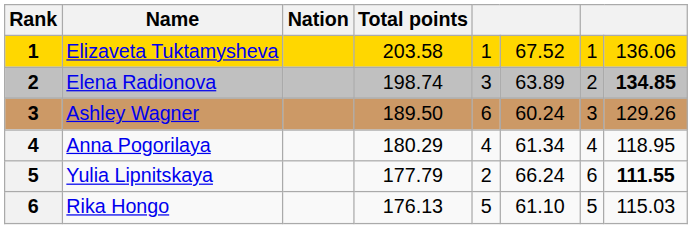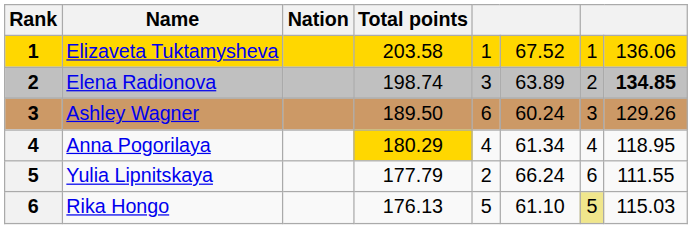(413, 144) no background -> (413, 144) gold background
(646, 176) bold -> (646, 176) normal
(592, 207) no background -> (592, 207) khaki background
